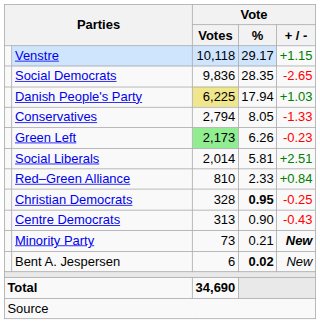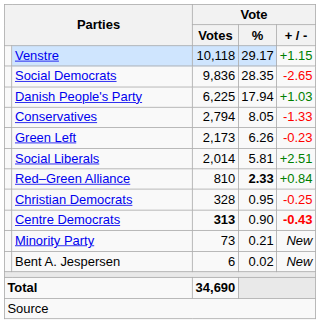(219, 96) khaki background -> (219, 96) no background
(219, 138) lightgreen background -> (219, 138) no background
(261, 179) normal -> (261, 179) bold
(261, 199) bold -> (261, 199) normal
(224, 220) normal -> (224, 220) bold
(298, 220) normal -> (298, 220) bold
(299, 240) bold -> (299, 240) normal
(261, 261) bold -> (261, 261) normal
